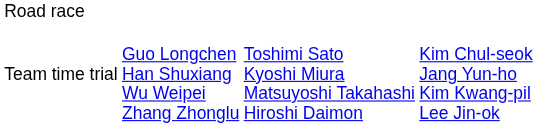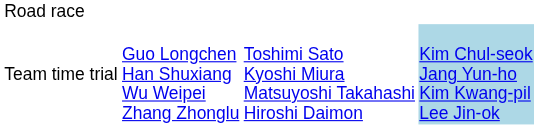(476, 84) no background -> (476, 84) lightblue background
